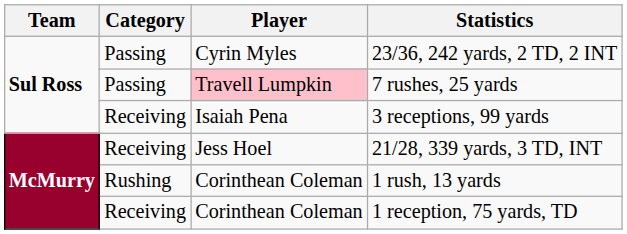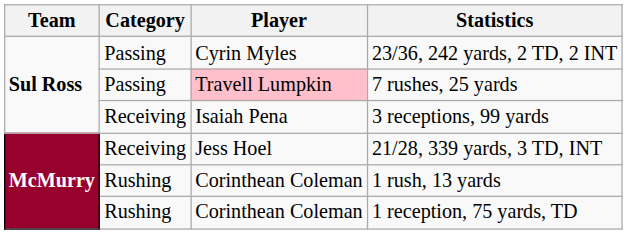(145, 212) Receiving -> (138, 212) Rushing
